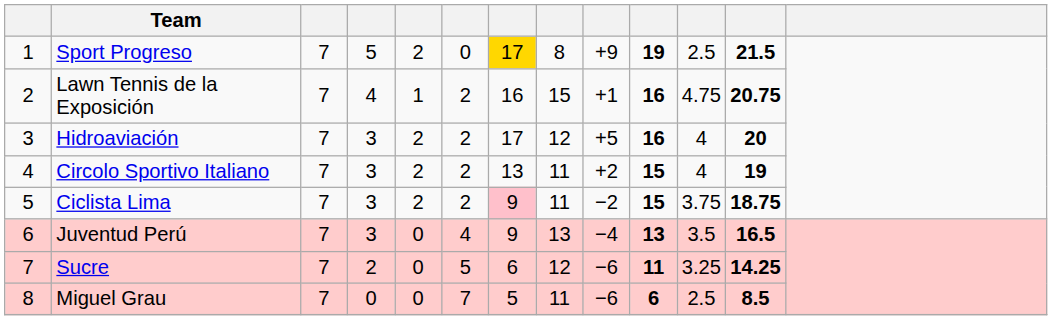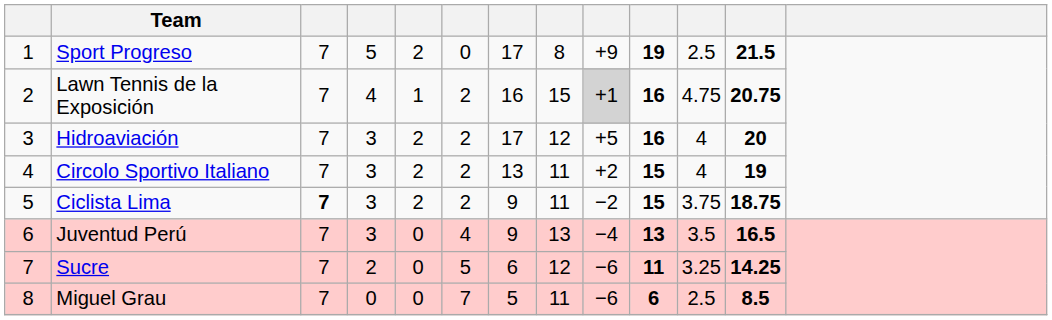(512, 52) gold background -> (512, 52) no background
(607, 95) no background -> (607, 95) lightgrey background
(324, 203) normal -> (324, 203) bold
(512, 203) pink background -> (512, 203) no background
